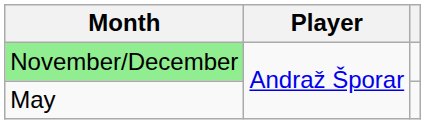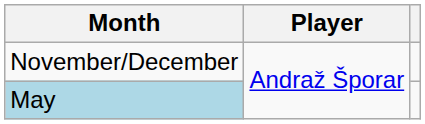(124, 61) lightgreen background -> (124, 61) no background
(33, 99) no background -> (33, 99) lightblue background
